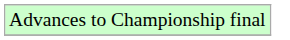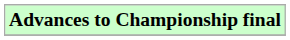(137, 19) normal -> (145, 19) bold
